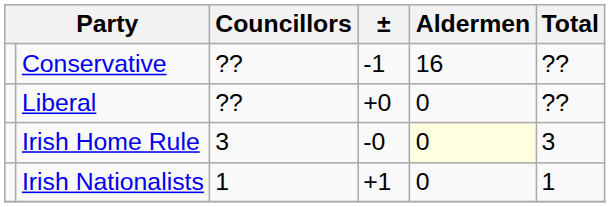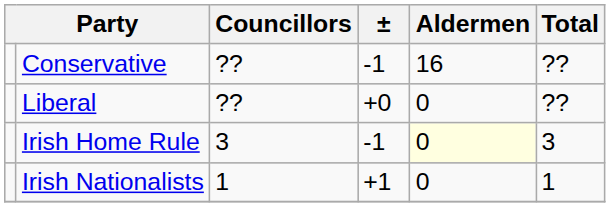(374, 142) -0 -> (374, 142) -1
